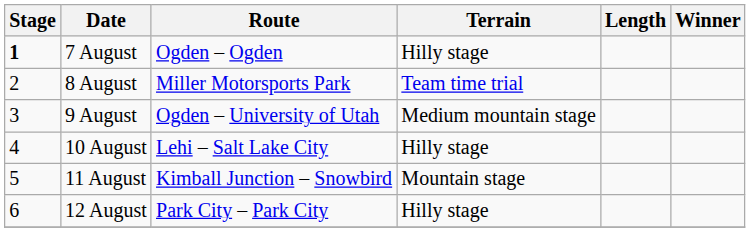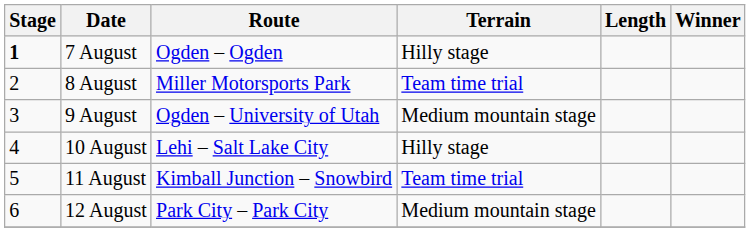(463, 178) Mountain stage -> (462, 178) Team time trial
(445, 210) Hilly stage -> (499, 210) Medium mountain stage
